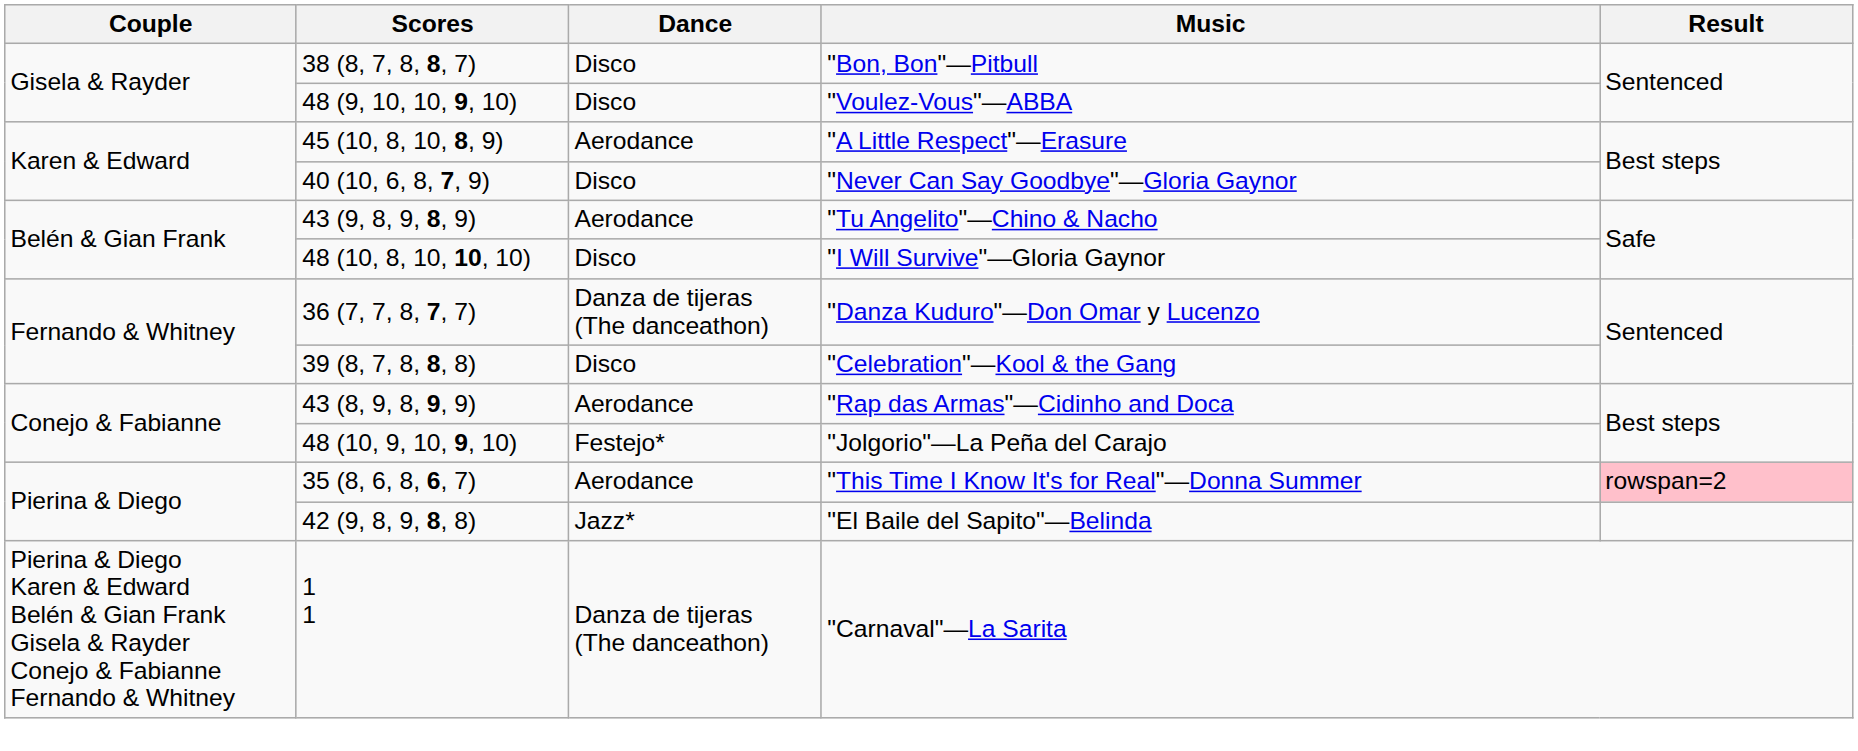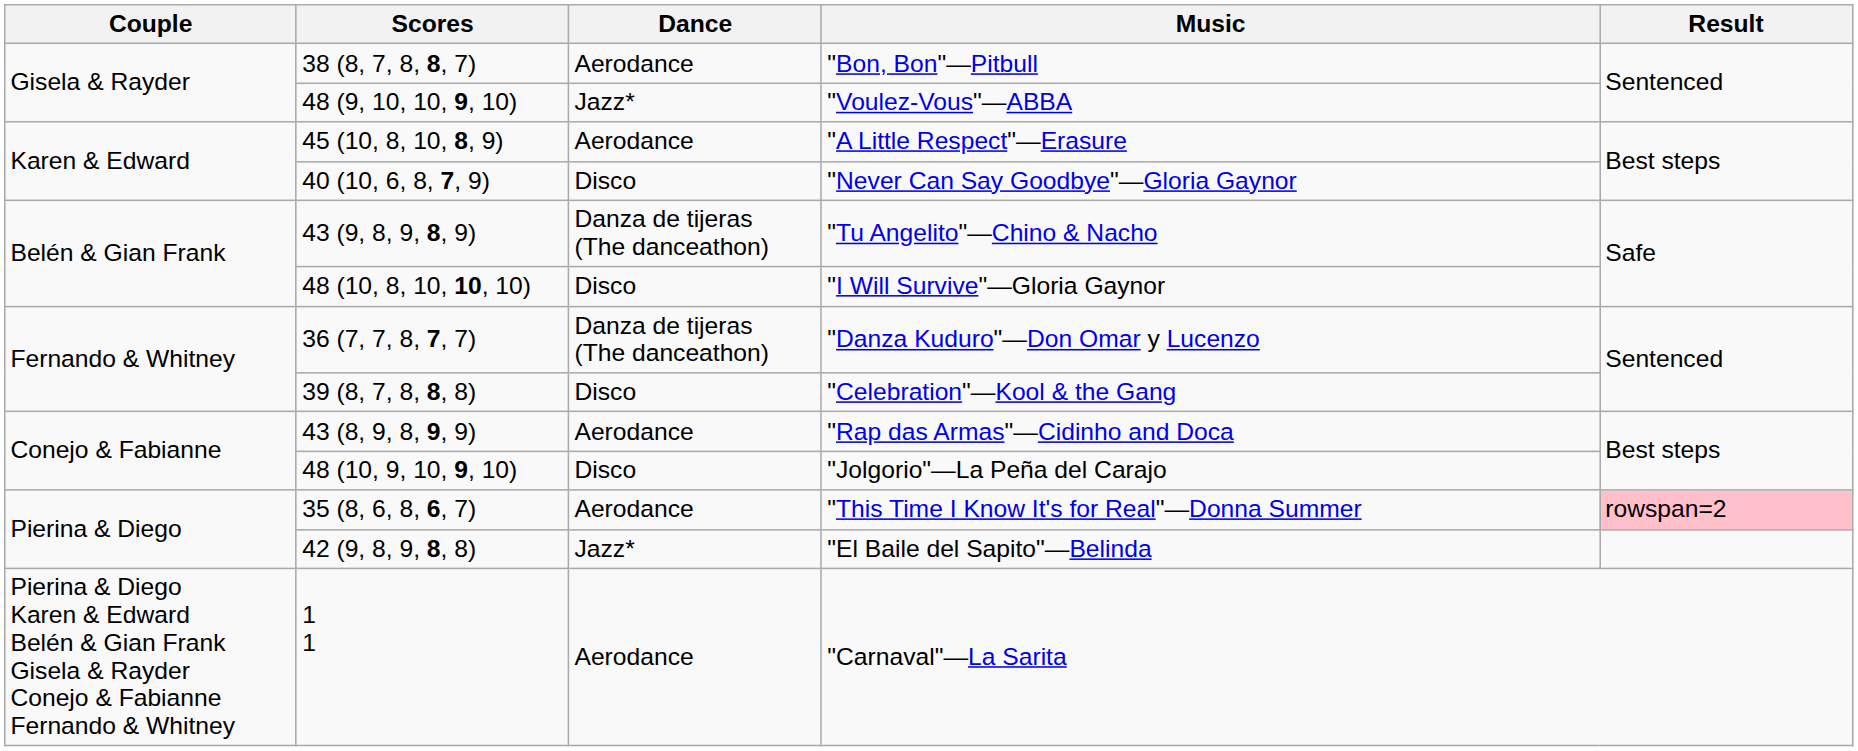(605, 63) Disco -> (634, 63) Aerodance
(605, 102) Disco -> (605, 102) Jazz*
(634, 219) Aerodance -> (672, 233) Danza de tijeras (The danceathon)
(620, 442) Festejo* -> (605, 470) Disco
(672, 629) Danza de tijeras (The danceathon) -> (634, 656) Aerodance
